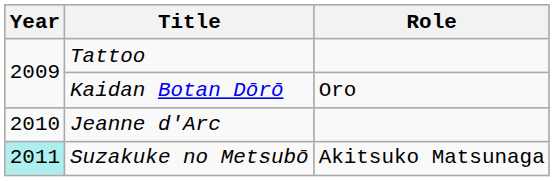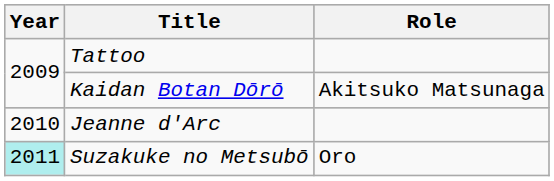(337, 90) Oro -> (432, 90) Akitsuko Matsunaga
(432, 158) Akitsuko Matsunaga -> (337, 158) Oro
